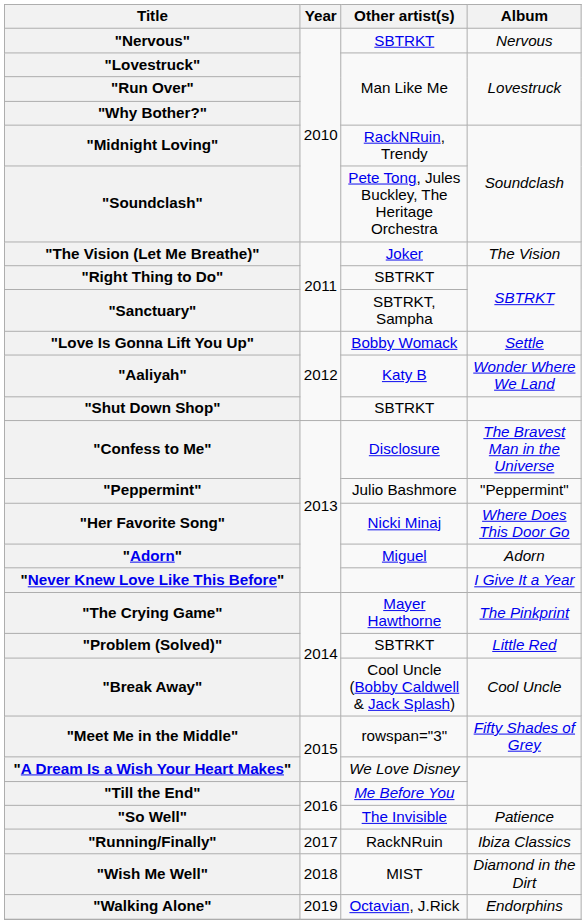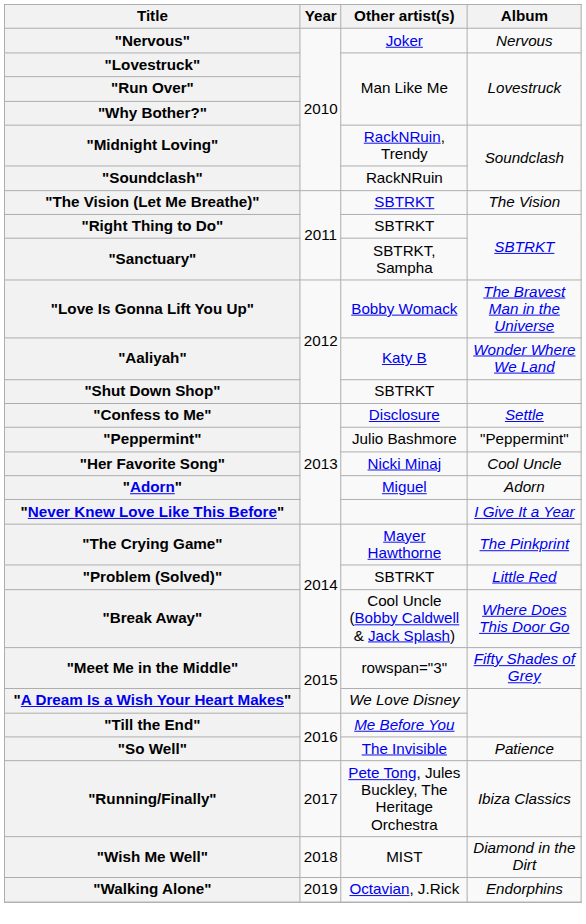(404, 40) SBTRKT -> (404, 40) Joker
(404, 203) Pete Tong, Jules Buckley, The Heritage Orchestra -> (404, 178) RackNRuin
(404, 253) Joker -> (404, 202) SBTRKT
(524, 343) Settle -> (524, 308) The Bravest Man in the Universe
(524, 449) The Bravest Man in the Universe -> (524, 415) Settle
(524, 523) Where Does This Door Go -> (524, 463) Cool Uncle
(524, 686) Cool Uncle -> (524, 618) Where Does This Door Go
(404, 841) RackNRuin -> (404, 798) Pete Tong, Jules Buckley, The Heritage Orchestra
